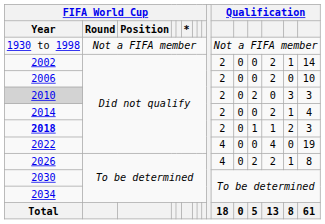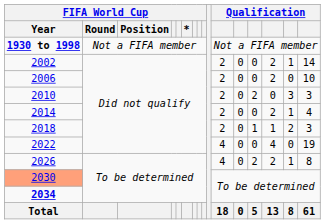(43, 46) normal -> (43, 46) bold
(43, 95) lightgrey background -> (43, 95) no background
(43, 128) bold -> (43, 128) normal
(43, 178) no background -> (43, 178) lightsalmon background
(43, 194) normal -> (43, 194) bold
